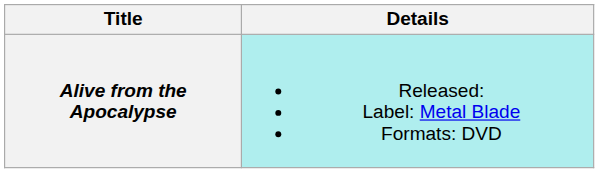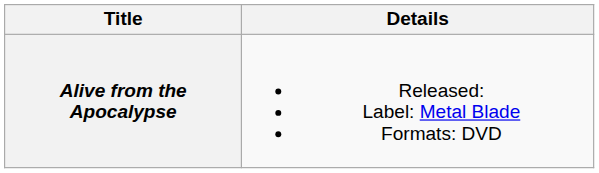(418, 112) paleturquoise background -> (418, 112) no background
